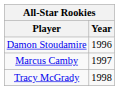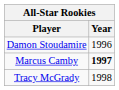(102, 61) normal -> (102, 61) bold
